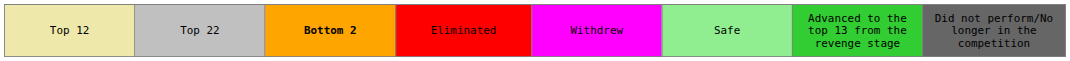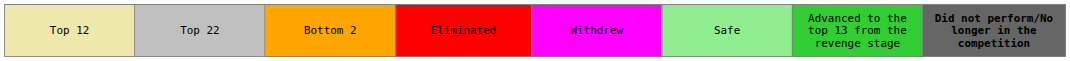(330, 30) bold -> (330, 30) normal
(994, 30) normal -> (994, 30) bold
